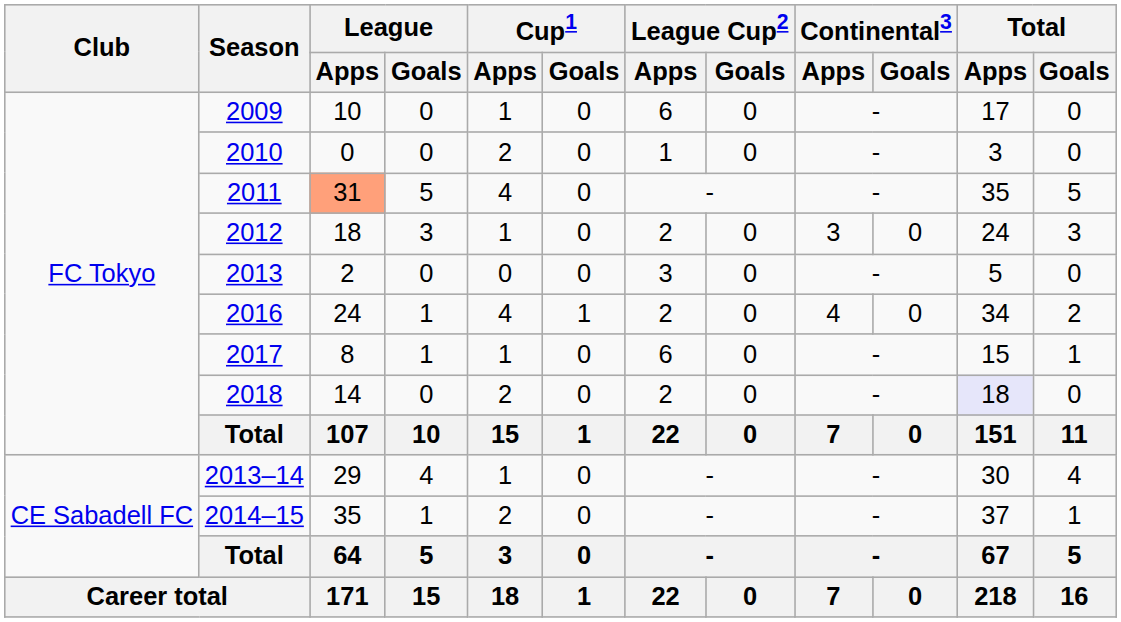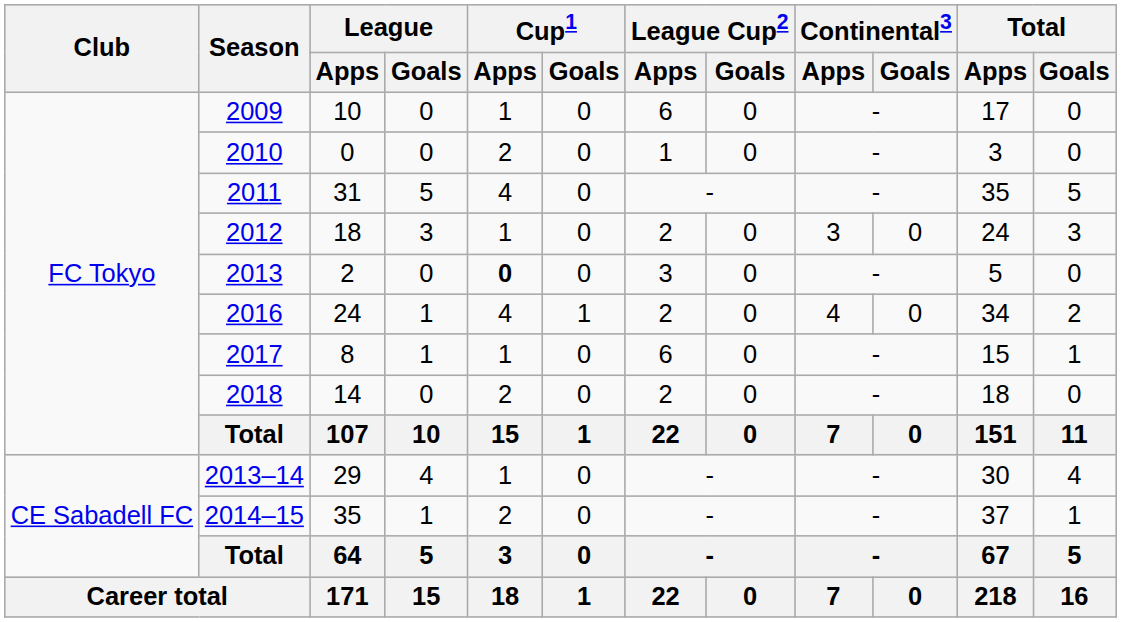(347, 192) lightsalmon background -> (347, 192) no background
(505, 273) normal -> (505, 273) bold
(995, 394) lavender background -> (995, 394) no background
